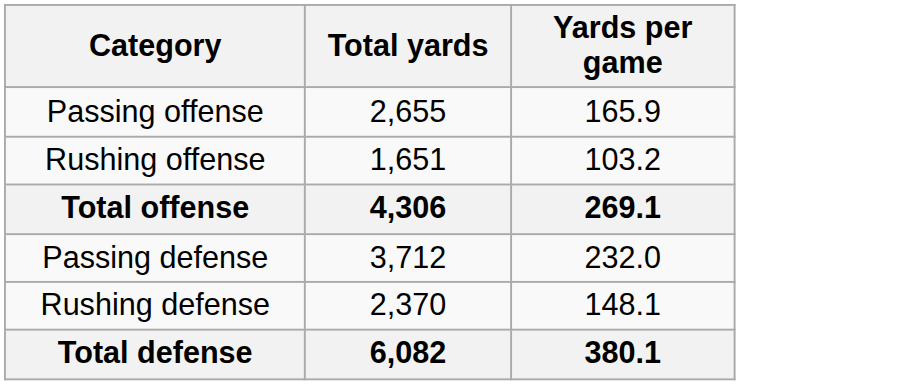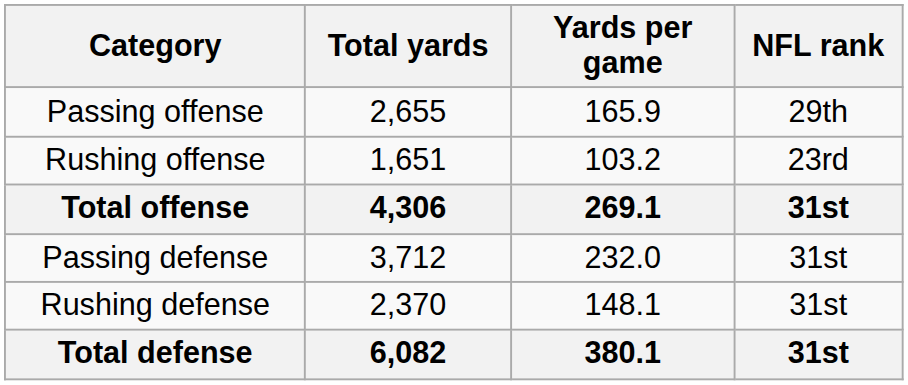+ column: (818, 45)
